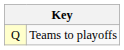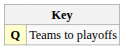(15, 35) normal -> (15, 35) bold
